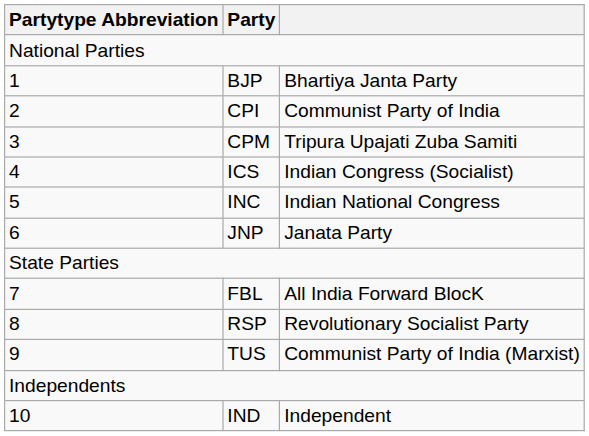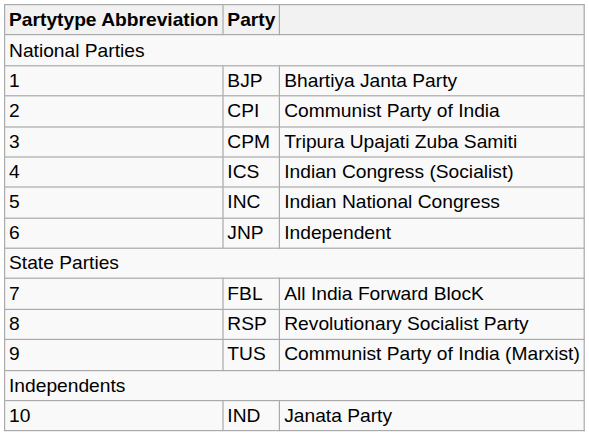(338, 232) Janata Party -> (338, 232) Independent
(338, 415) Independent -> (338, 415) Janata Party
